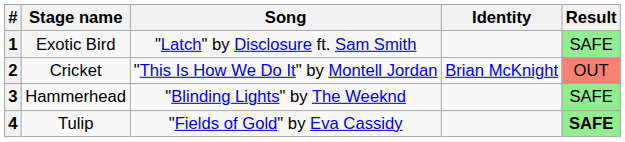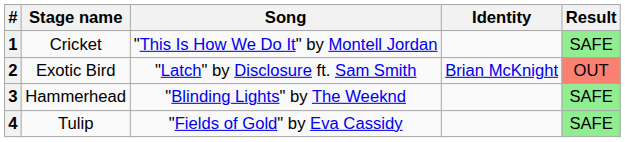(76, 44) Exotic Bird -> (76, 44) Cricket
(286, 44) "Latch" by Disclosure ft. Sam Smith -> (286, 44) "This Is How We Do It" by Montell Jordan
(76, 70) Cricket -> (76, 70) Exotic Bird
(286, 70) "This Is How We Do It" by Montell Jordan -> (286, 70) "Latch" by Disclosure ft. Sam Smith
(591, 123) bold -> (591, 123) normal
